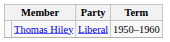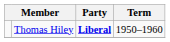(93, 29) normal -> (95, 29) bold
